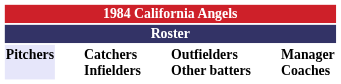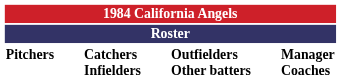(30, 54) lavender background -> (30, 54) no background
